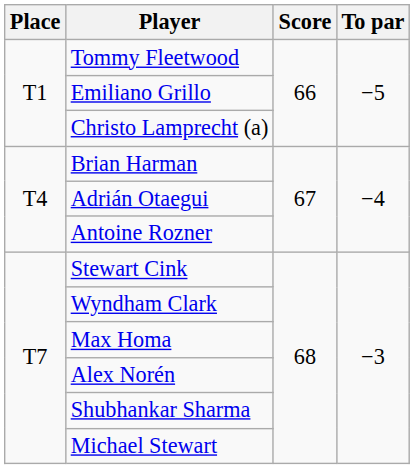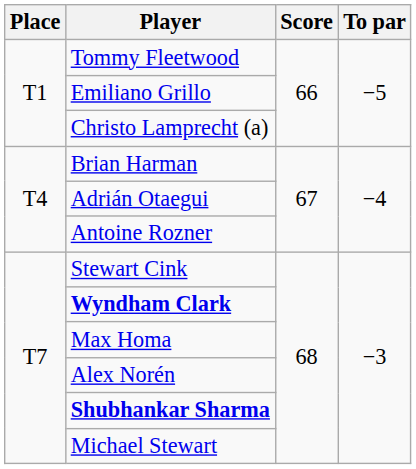(144, 304) normal -> (151, 304) bold
(161, 410) normal -> (170, 410) bold
